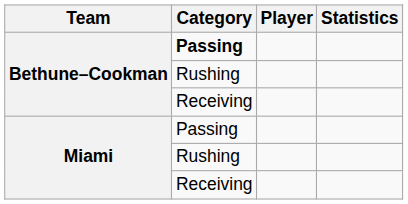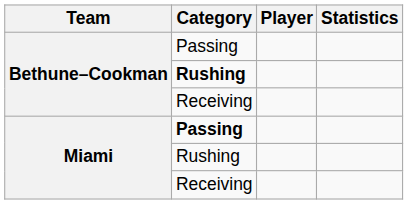(209, 46) bold -> (207, 46) normal
(208, 74) normal -> (211, 74) bold
(207, 129) normal -> (209, 129) bold
